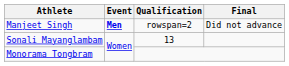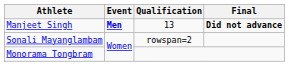(169, 25) rowspan=2 -> (169, 25) 13
(244, 25) normal -> (244, 25) bold
(169, 39) 13 -> (169, 39) rowspan=2
